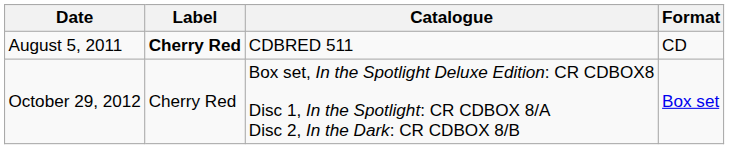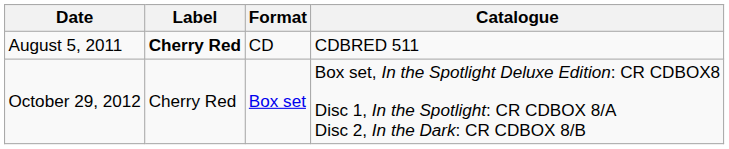columns swapped: (691, 18) <-> (452, 18)
